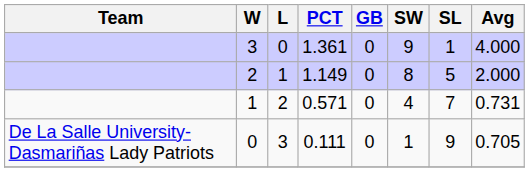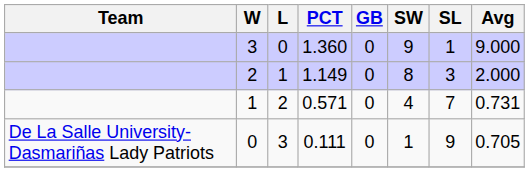(325, 47) 1.361 -> (325, 47) 1.360
(498, 47) 4.000 -> (498, 47) 9.000
(450, 75) 5 -> (450, 75) 3
